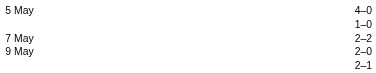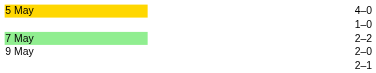(19, 11) no background -> (19, 11) gold background
(19, 38) no background -> (19, 38) lightgreen background
